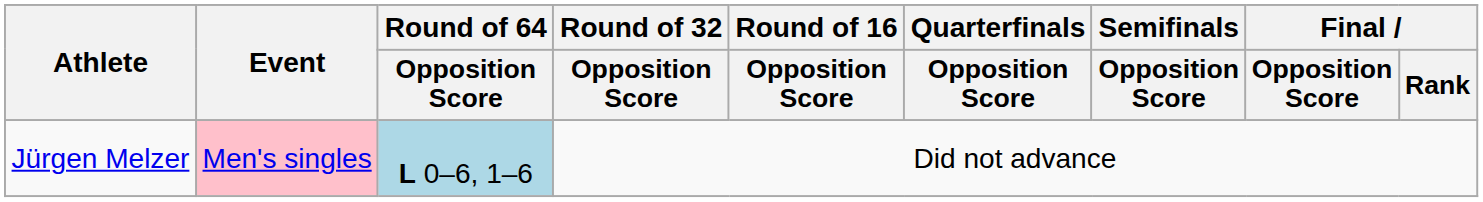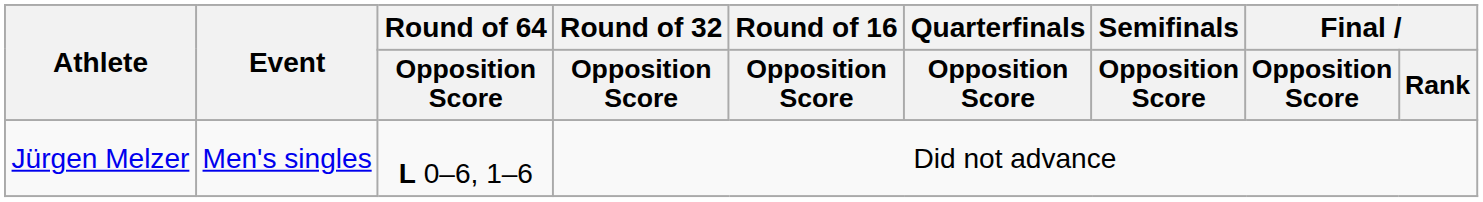(287, 159) pink background -> (287, 159) no background
(466, 174) lightblue background -> (466, 174) no background
